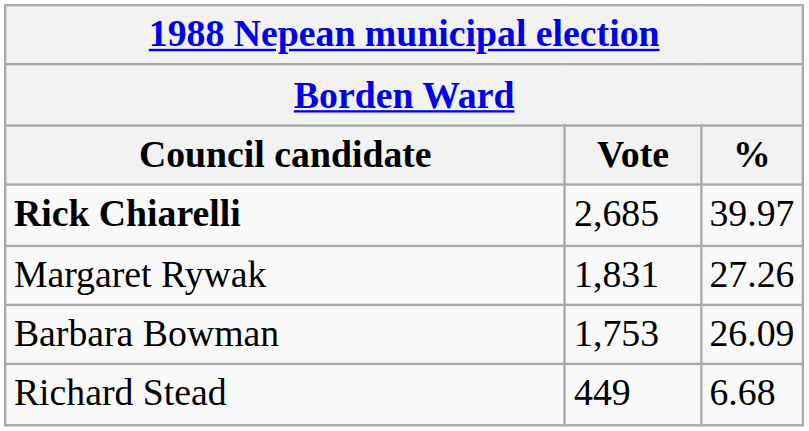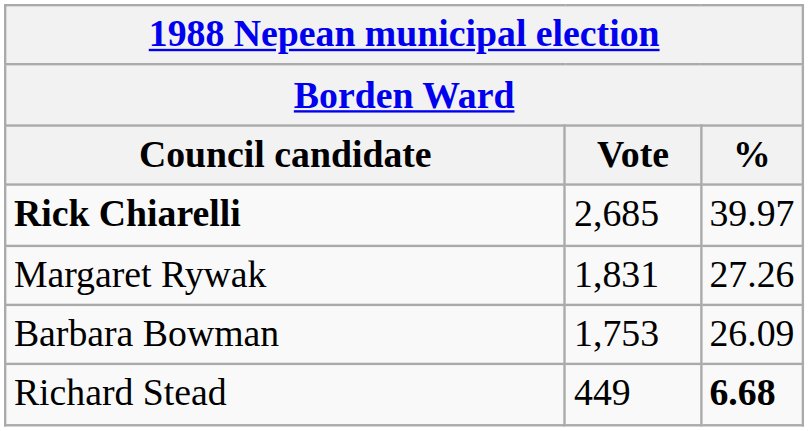(743, 393) normal -> (743, 393) bold
